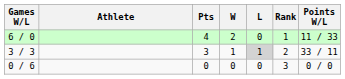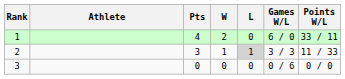columns swapped: (286, 17) <-> (21, 17)
(319, 37) 11 / 33 -> (319, 37) 33 / 11
(319, 51) 33 / 11 -> (319, 51) 11 / 33
